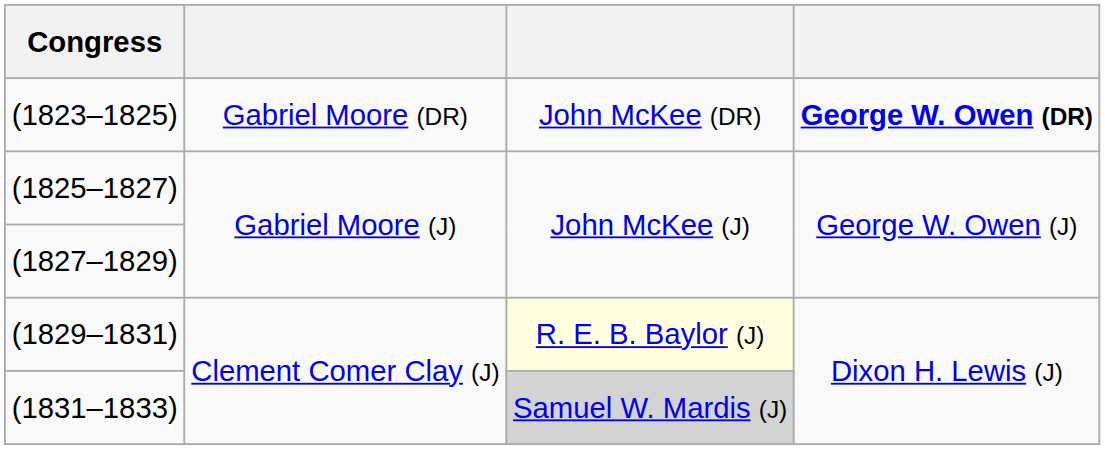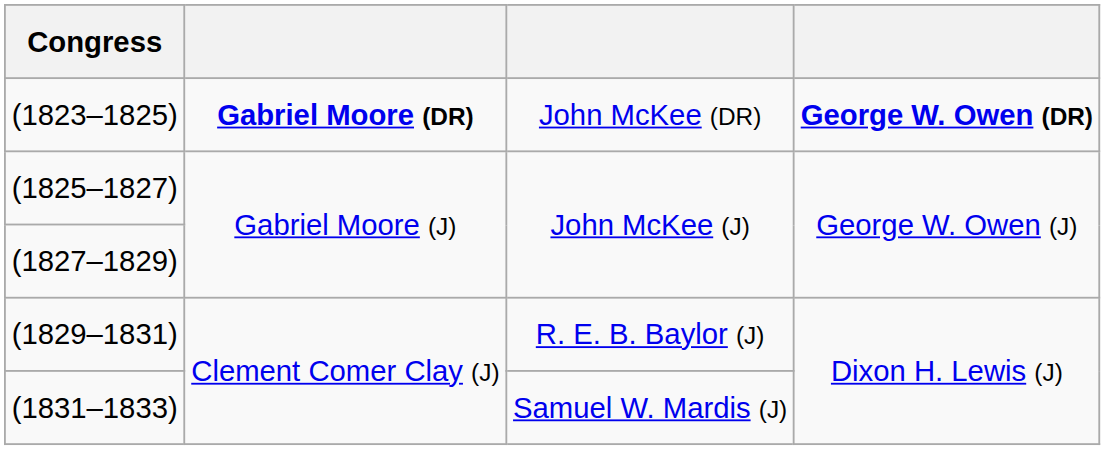(345, 114) normal -> (345, 114) bold
(650, 333) lightyellow background -> (650, 333) no background
(650, 407) lightgrey background -> (650, 407) no background
